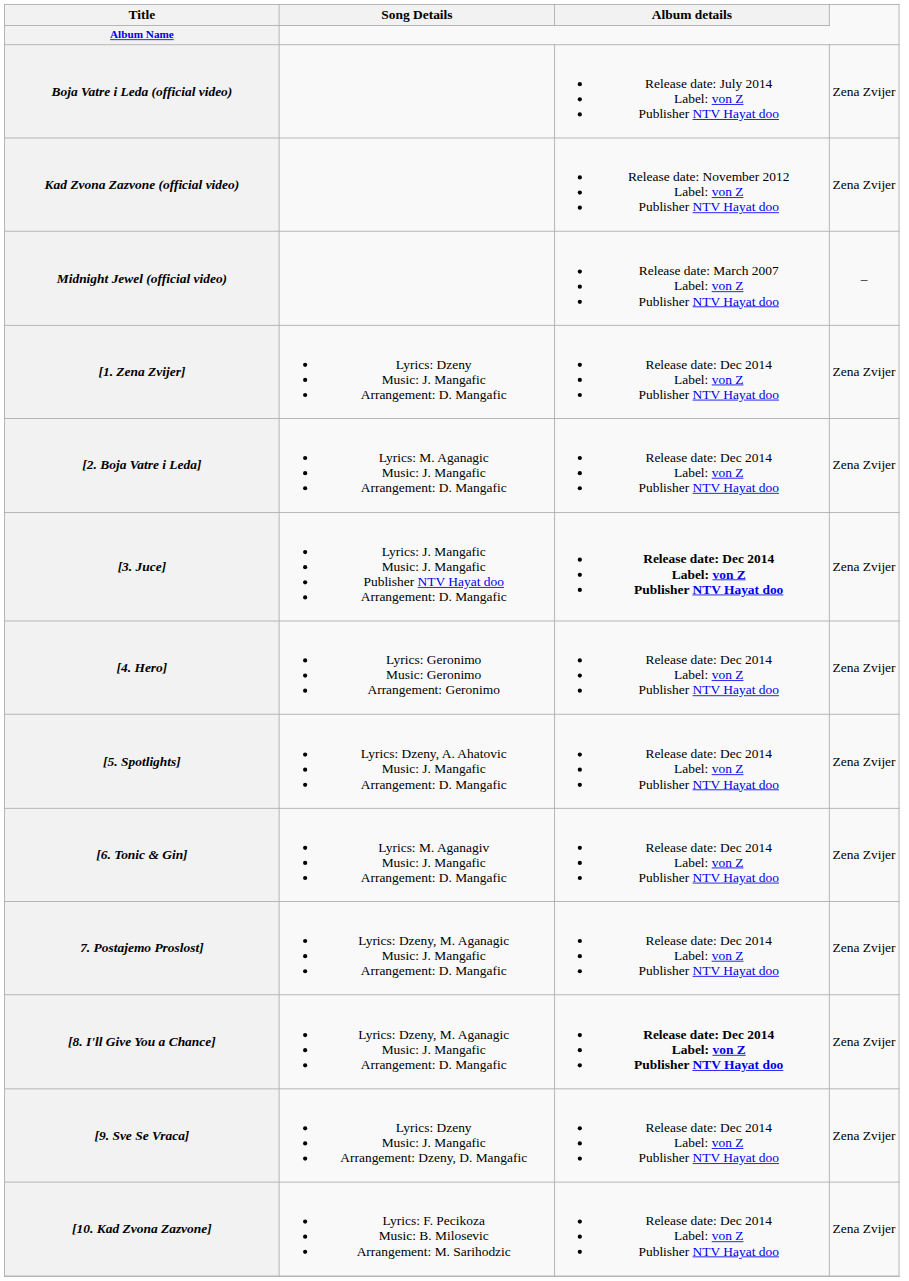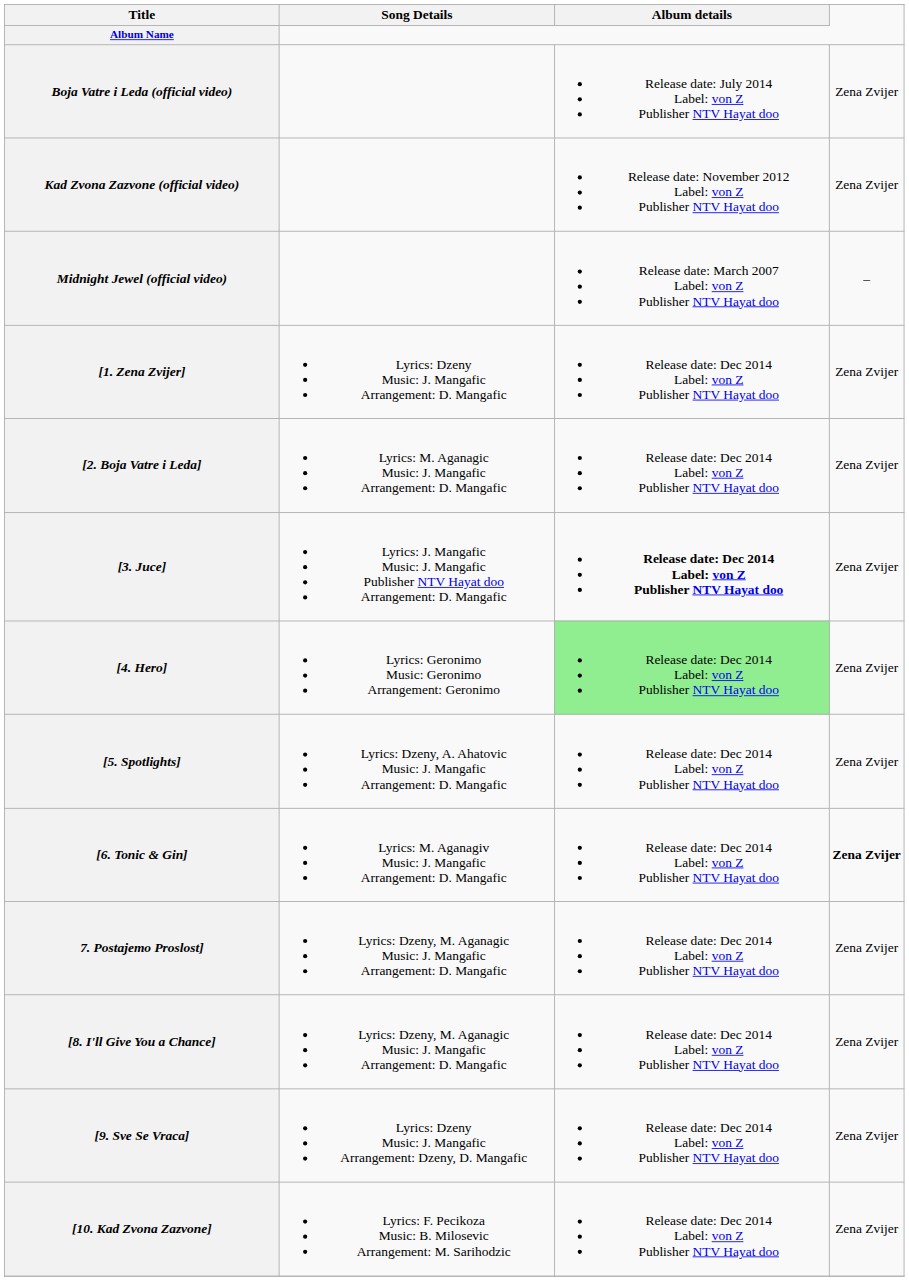(692, 675) no background -> (692, 675) lightgreen background
(864, 854) normal -> (867, 854) bold
(692, 1049) bold -> (692, 1049) normal
